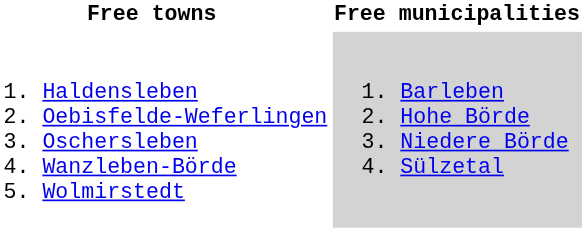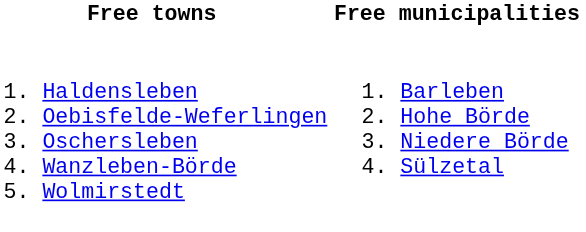(457, 130) lightgrey background -> (457, 130) no background
